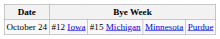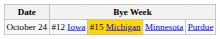(115, 27) no background -> (115, 27) gold background
